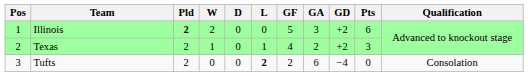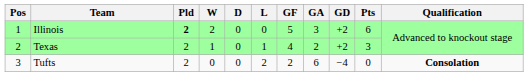(264, 63) bold -> (264, 63) normal
(452, 63) normal -> (452, 63) bold
